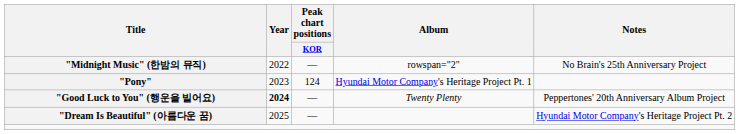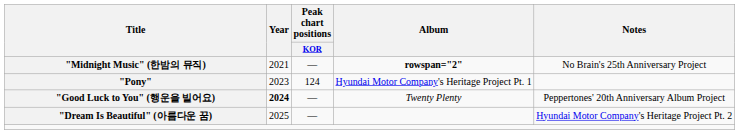(279, 65) 2022 -> (279, 65) 2021
(434, 65) normal -> (434, 65) bold
